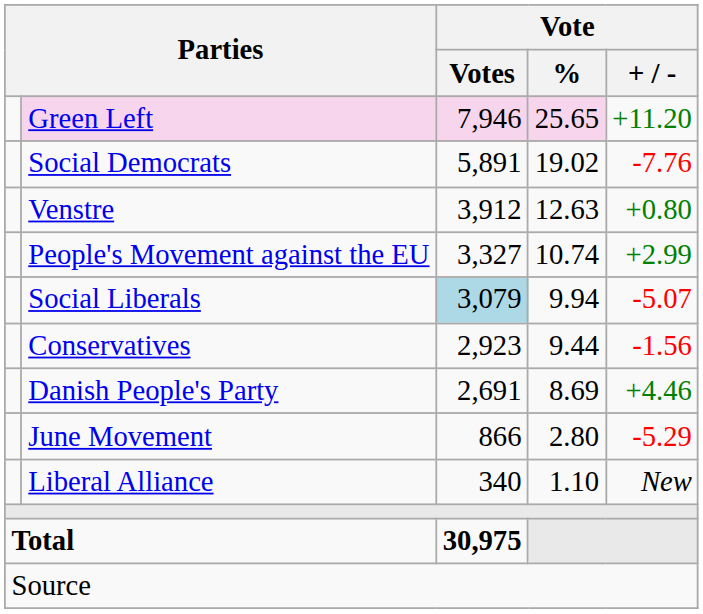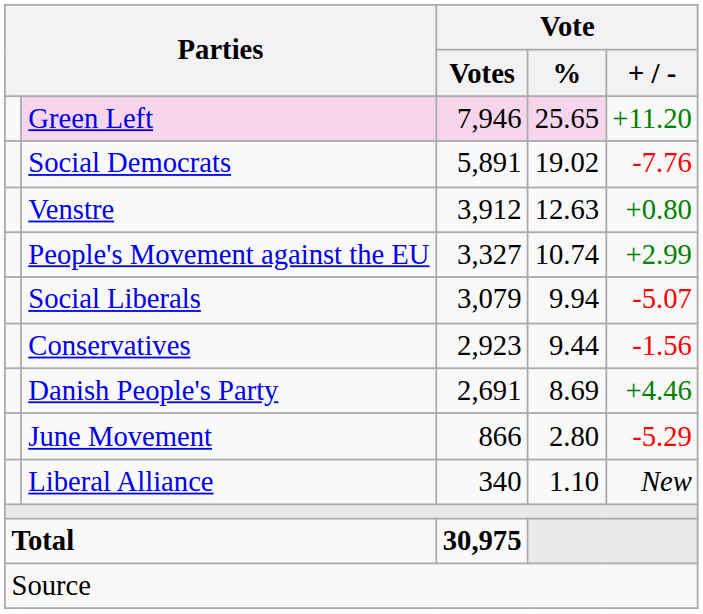(489, 299) lightblue background -> (489, 299) no background
